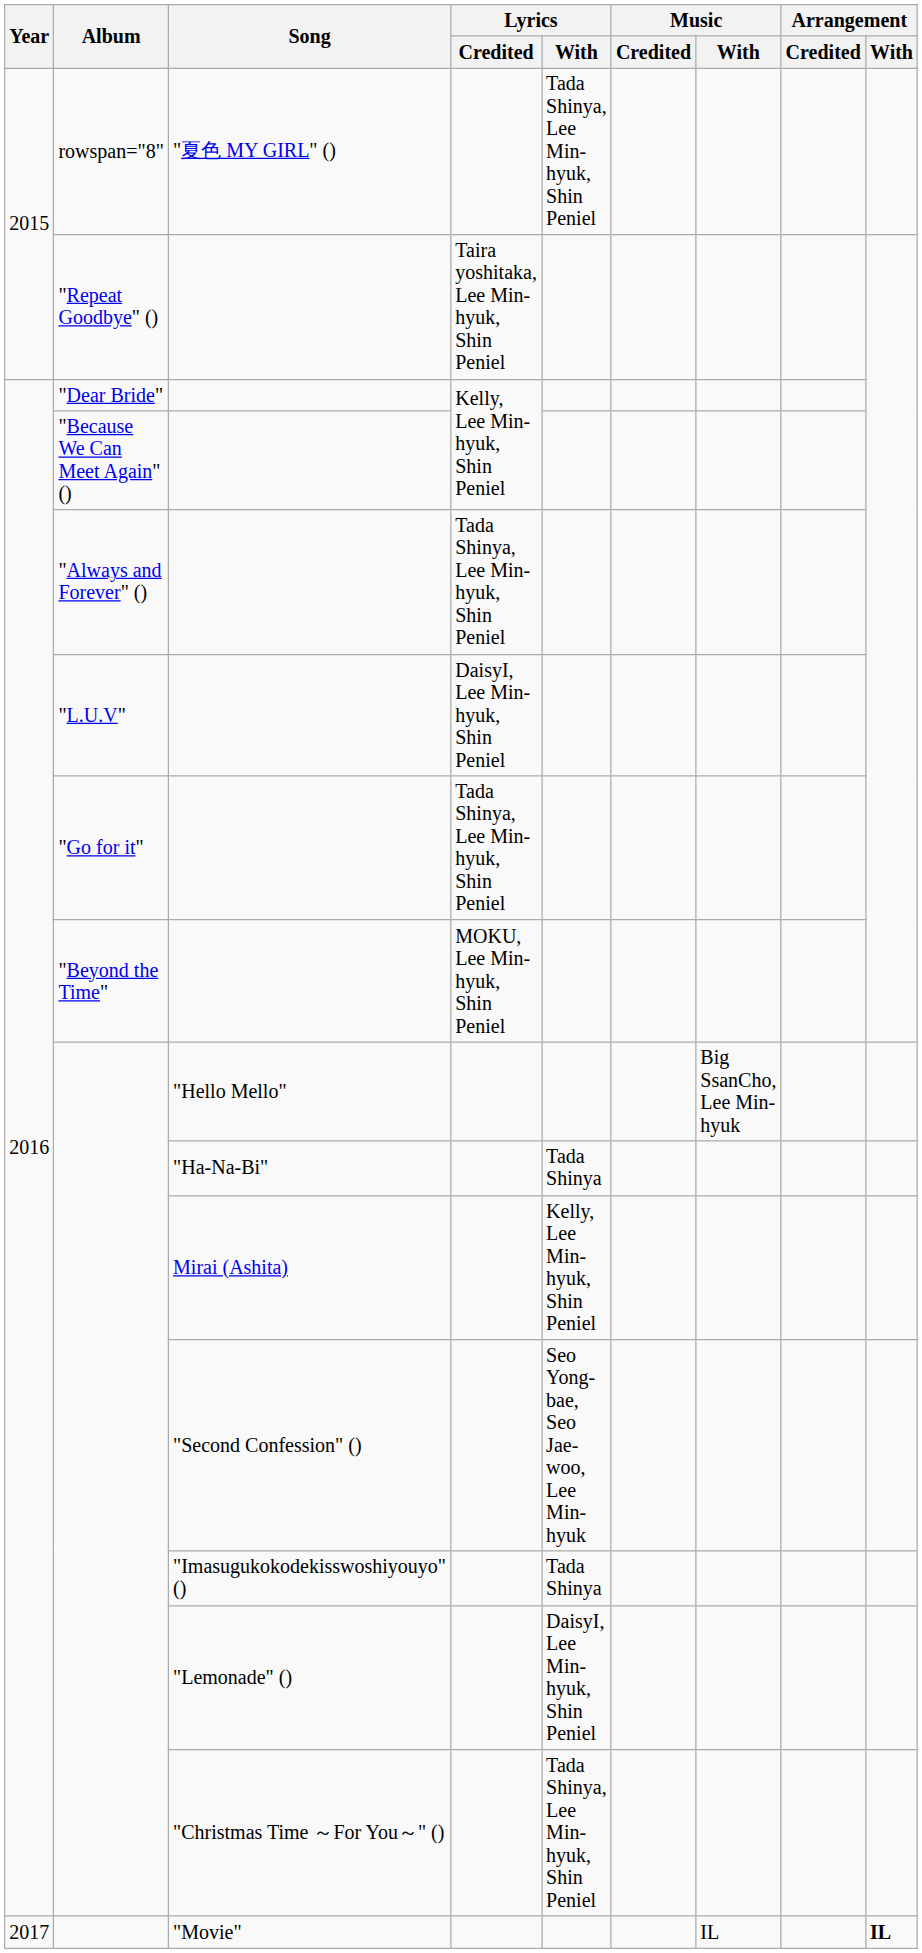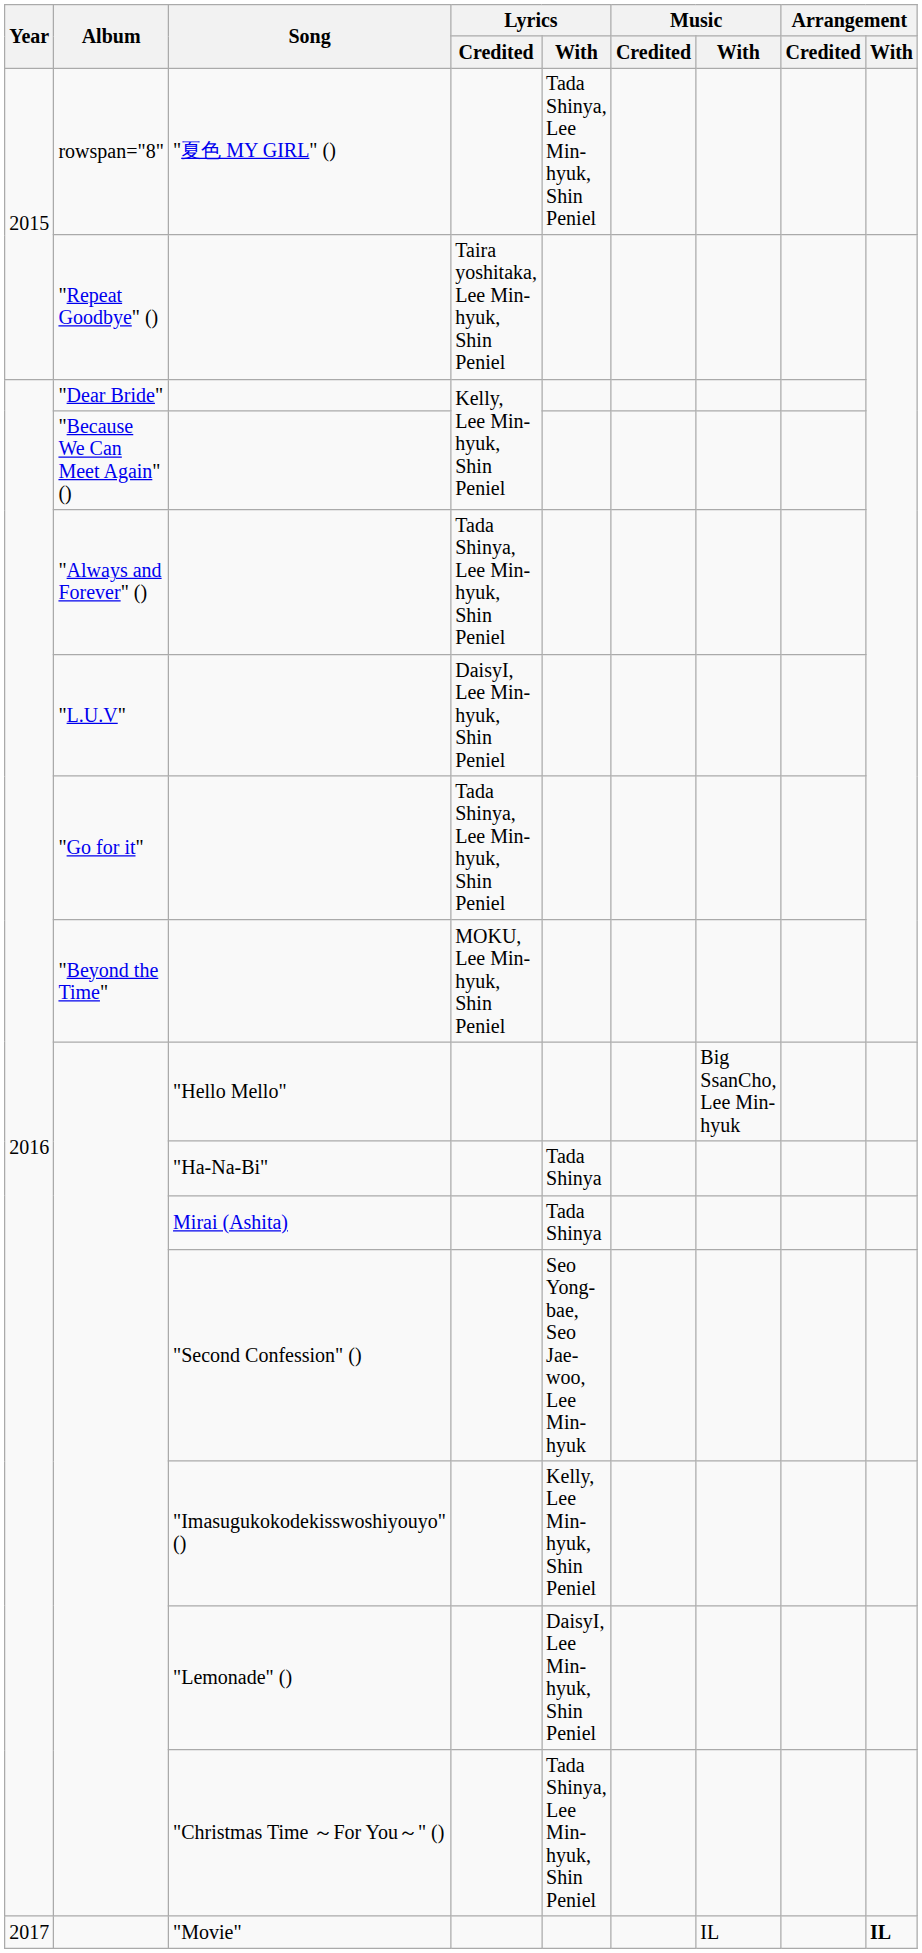(571, 1267) Kelly, Lee Min-hyuk, Shin Peniel -> (574, 1222) Tada Shinya
(574, 1578) Tada Shinya -> (571, 1533) Kelly, Lee Min-hyuk, Shin Peniel
